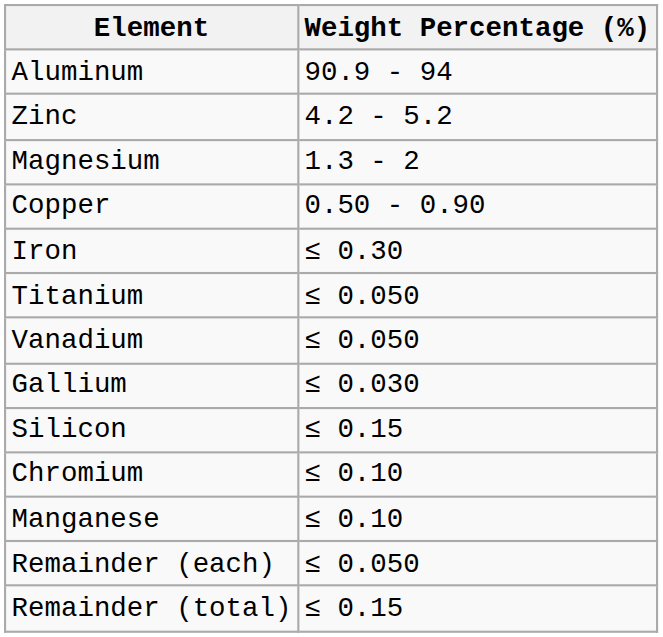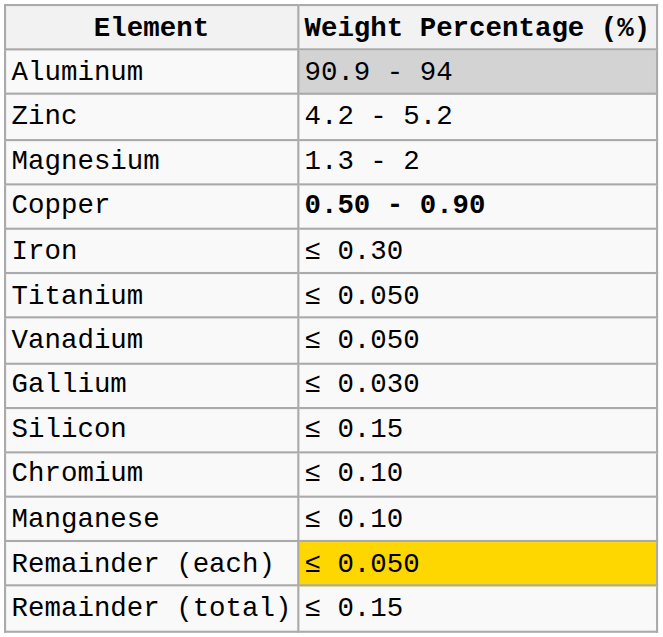(379, 72) no background -> (379, 72) lightgrey background
(395, 206) normal -> (395, 206) bold
(362, 564) no background -> (362, 564) gold background
